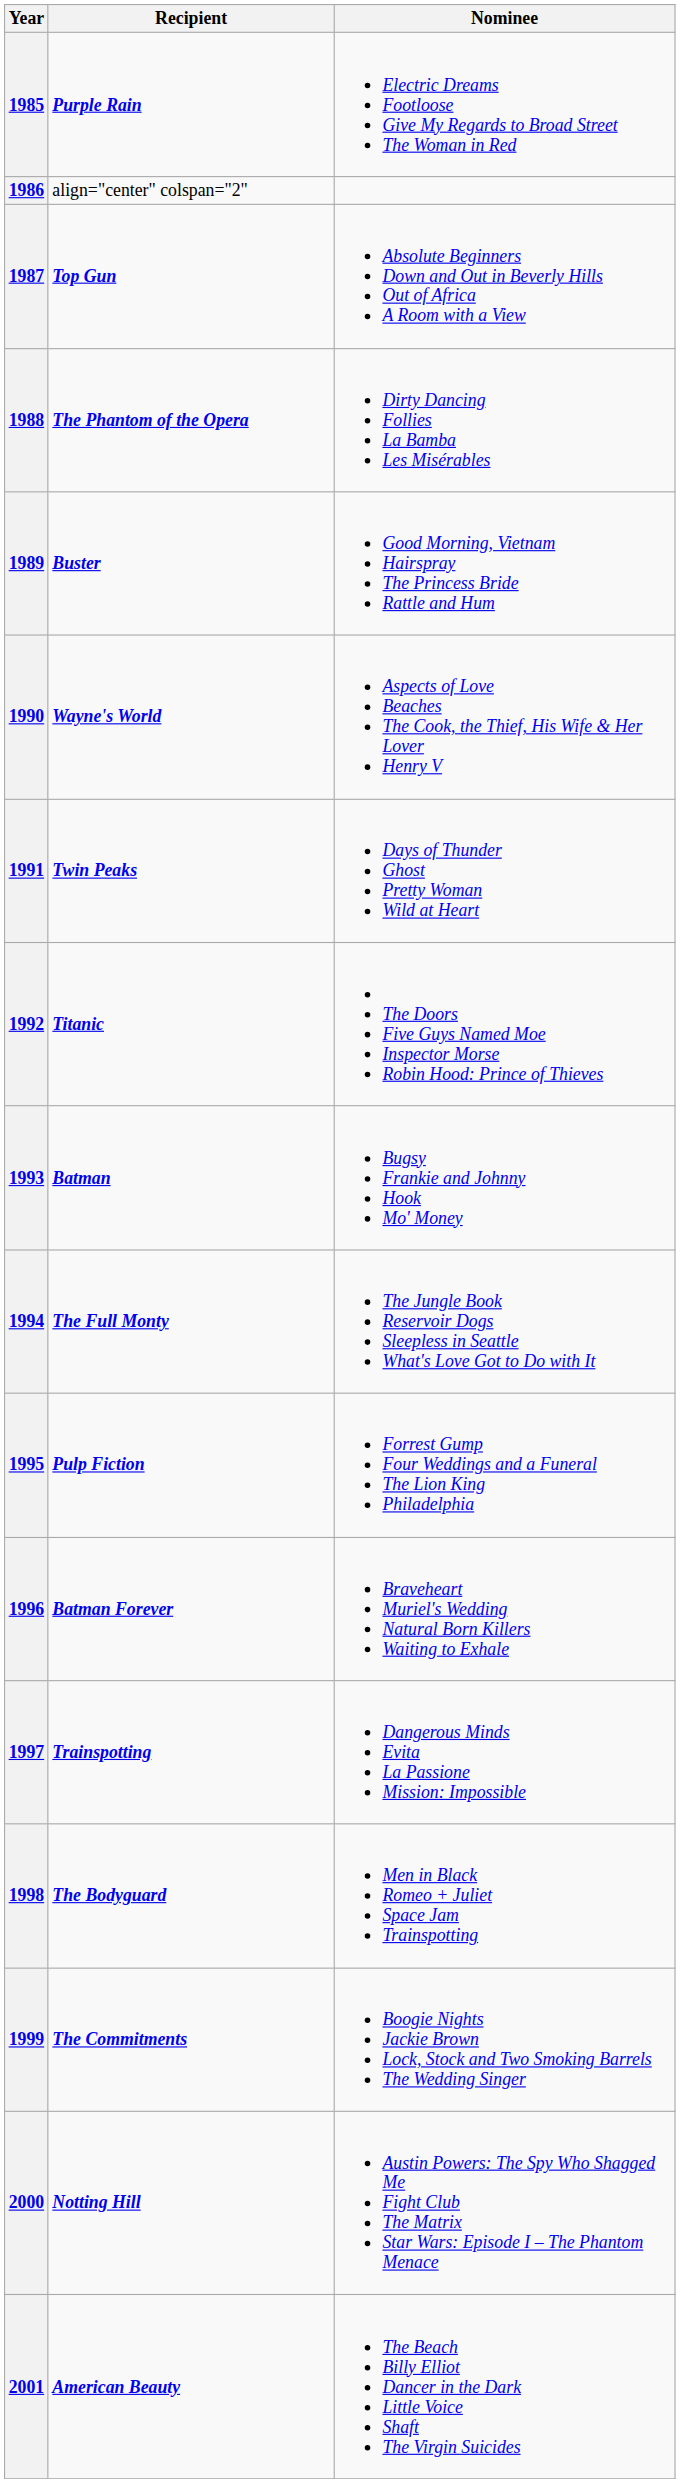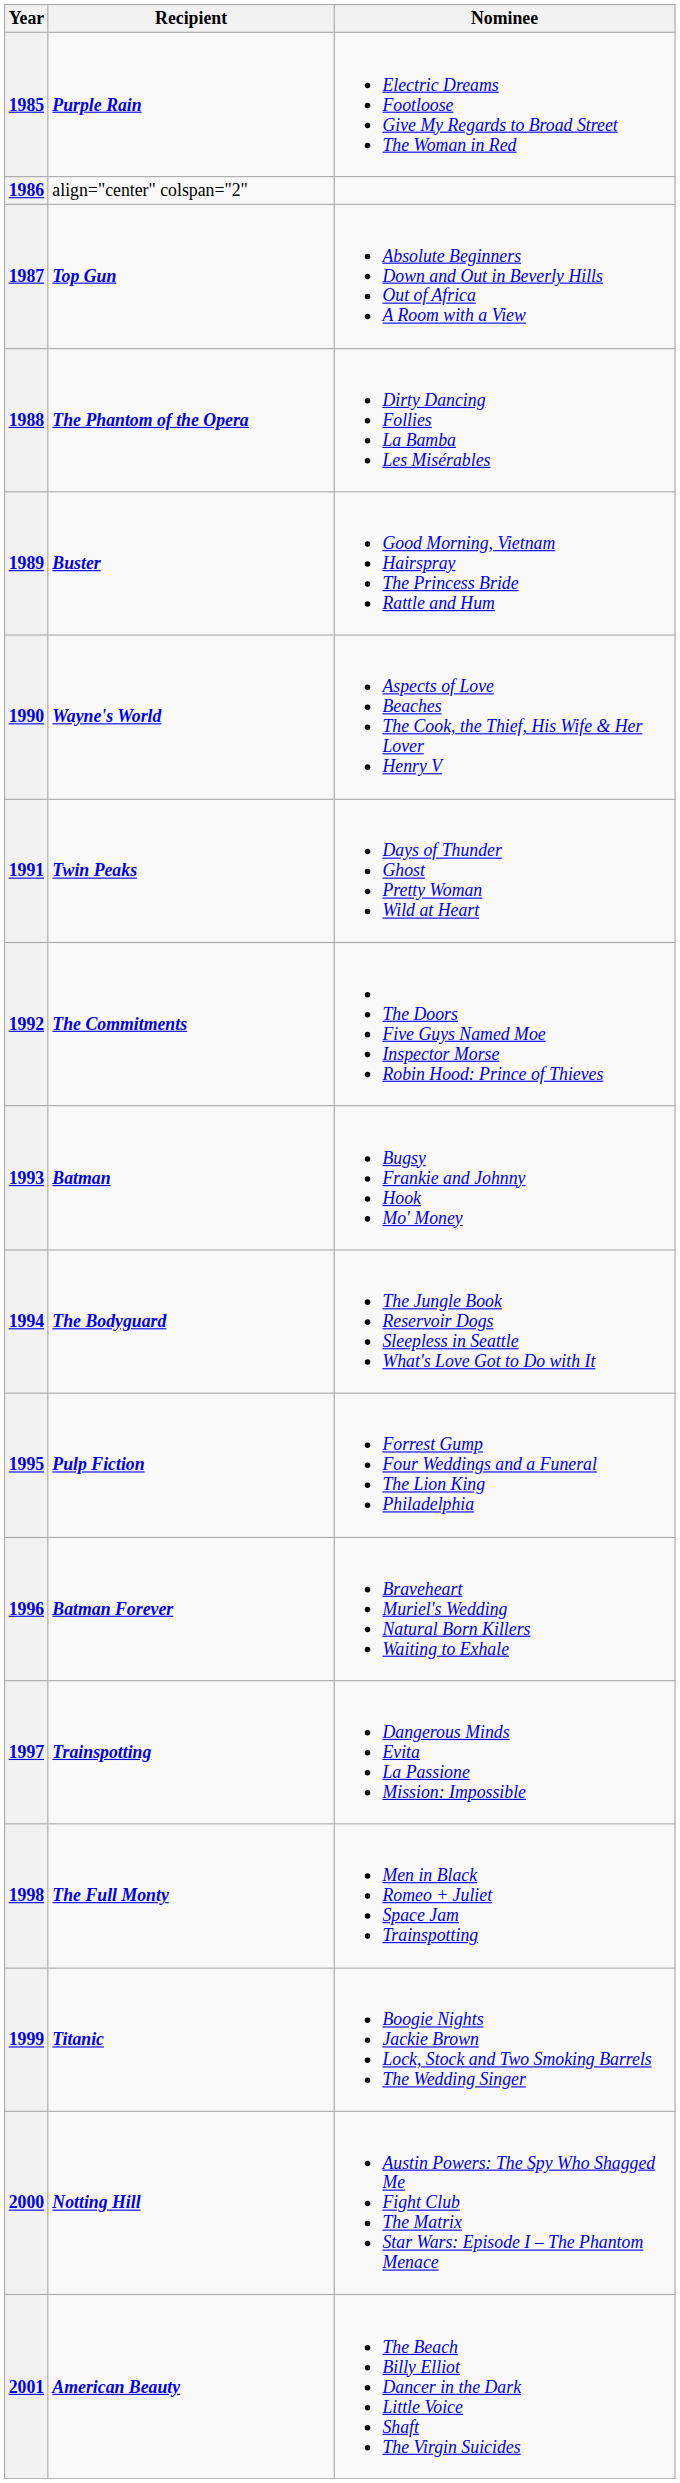(78, 1024) Titanic -> (120, 1024) The Commitments
(111, 1321) The Full Monty -> (109, 1321) The Bodyguard
(109, 1895) The Bodyguard -> (111, 1895) The Full Monty
(120, 2039) The Commitments -> (78, 2039) Titanic
